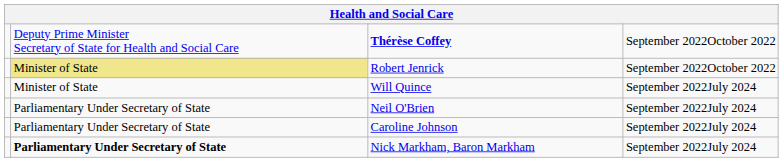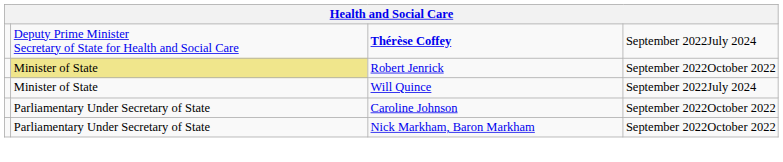(701, 41) September 2022October 2022 -> (691, 41) September 2022July 2024
- row: (402, 107)
(691, 127) September 2022July 2024 -> (701, 107) September 2022October 2022
(120, 147) bold -> (112, 127) normal
(691, 147) September 2022July 2024 -> (701, 127) September 2022October 2022
